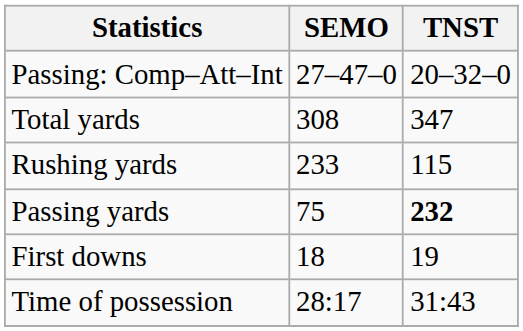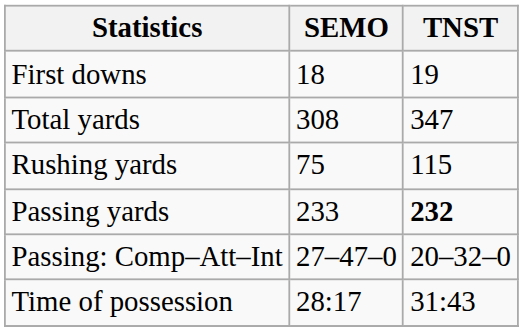rows swapped: (79, 256) <-> (147, 73)
(318, 165) 233 -> (310, 165) 75
(310, 210) 75 -> (318, 210) 233
